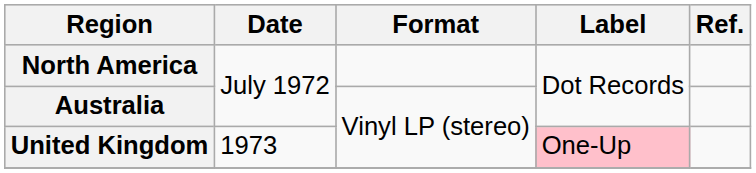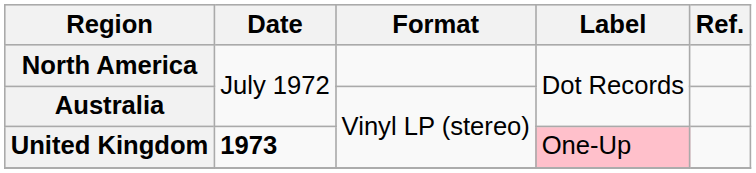(249, 146) normal -> (249, 146) bold
